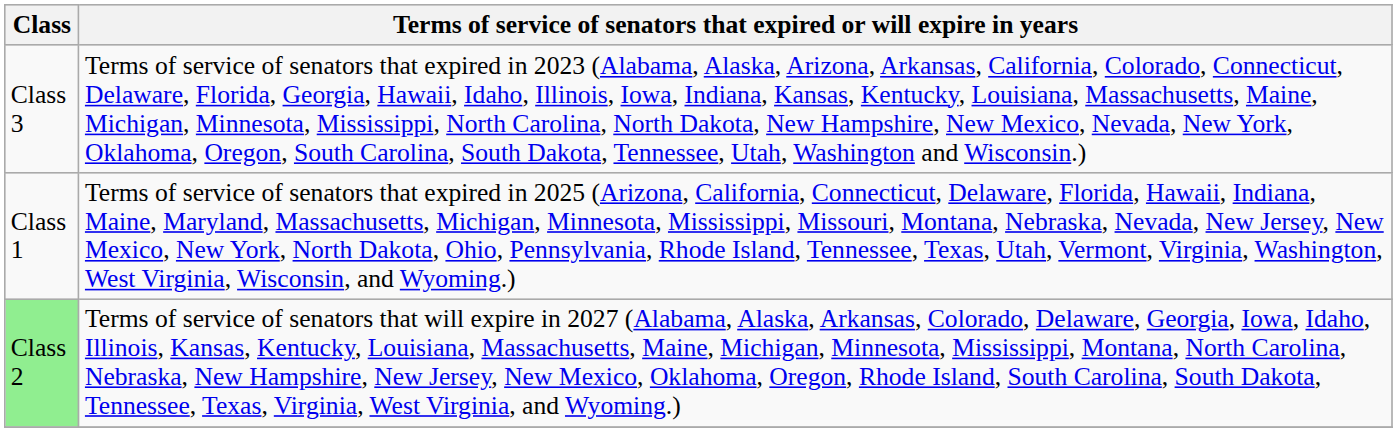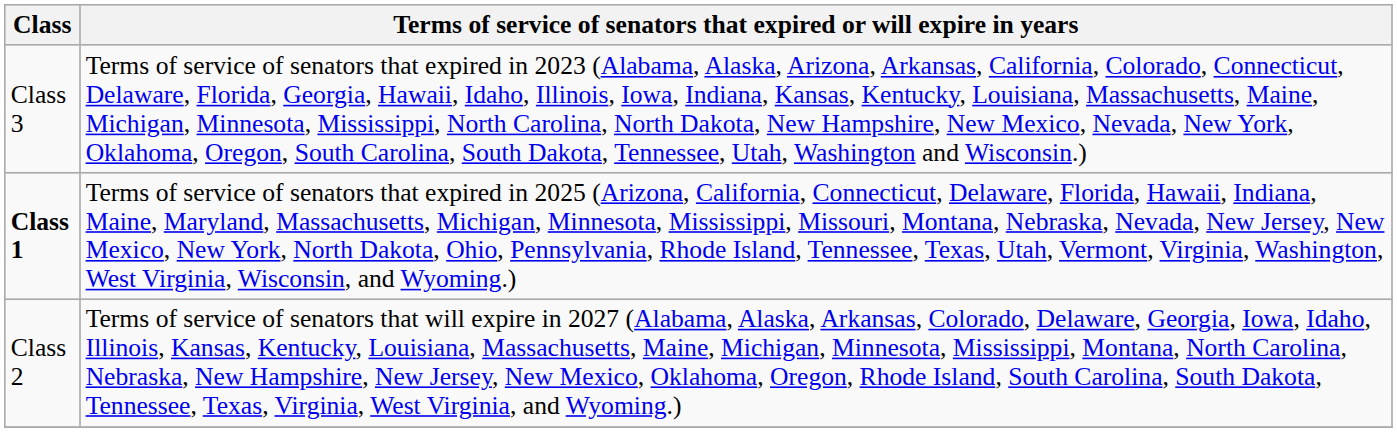(38, 235) normal -> (40, 235) bold
(38, 362) lightgreen background -> (38, 362) no background
